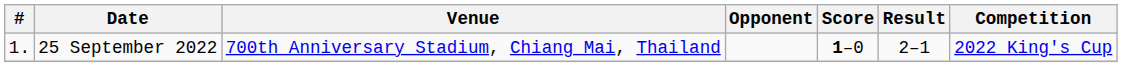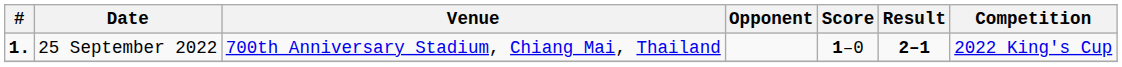(19, 48) normal -> (19, 48) bold
(914, 48) normal -> (914, 48) bold
